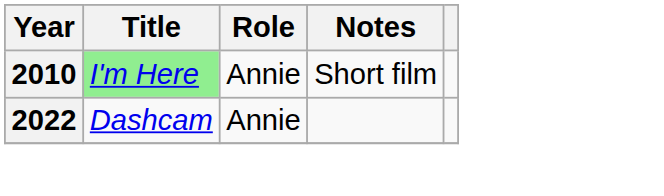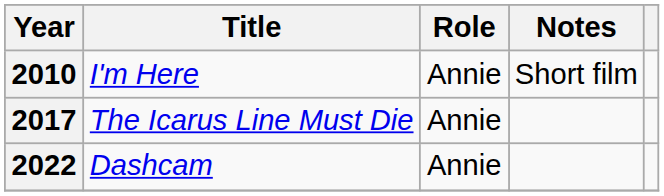(144, 73) lightgreen background -> (144, 73) no background
+ row: (44, 119)
